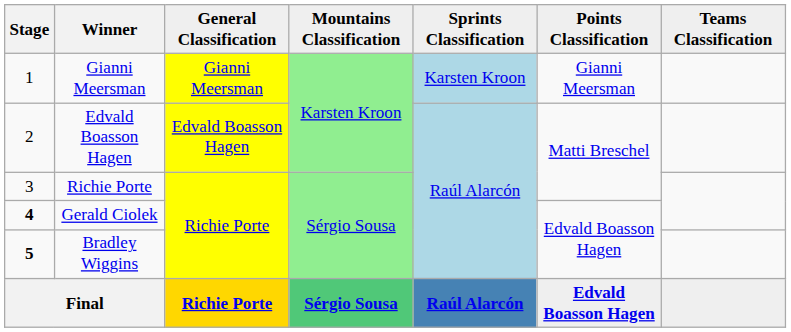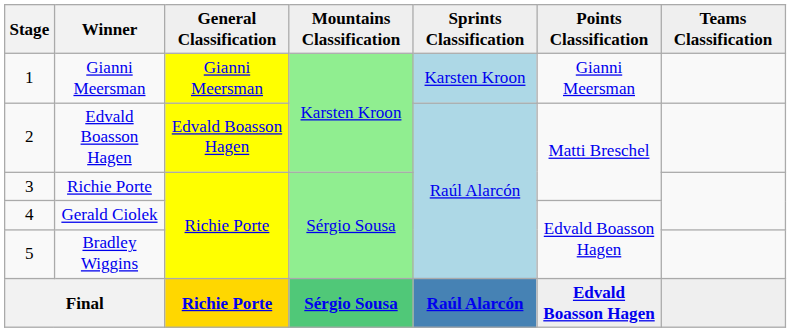(29, 215) bold -> (29, 215) normal
(29, 254) bold -> (29, 254) normal
